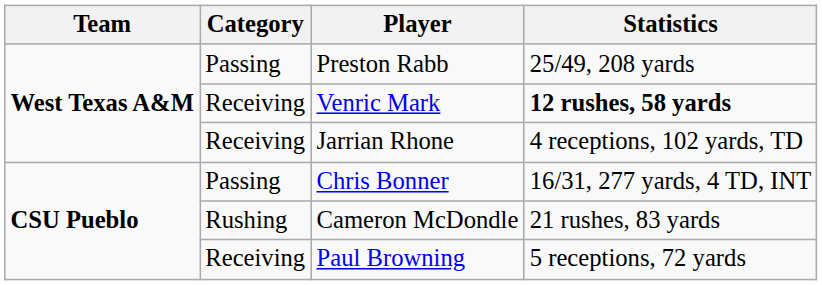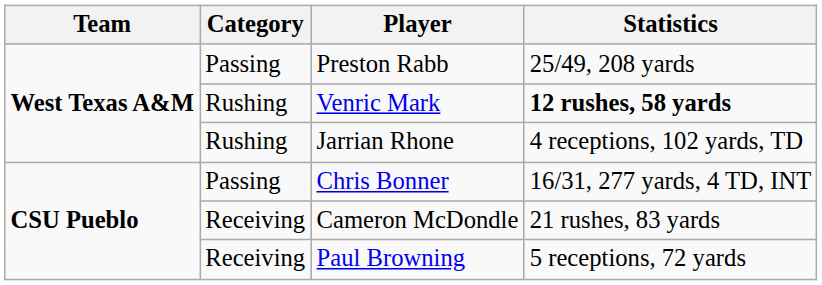(255, 102) Receiving -> (246, 102) Rushing
(255, 141) Receiving -> (246, 141) Rushing
(246, 220) Rushing -> (255, 220) Receiving
